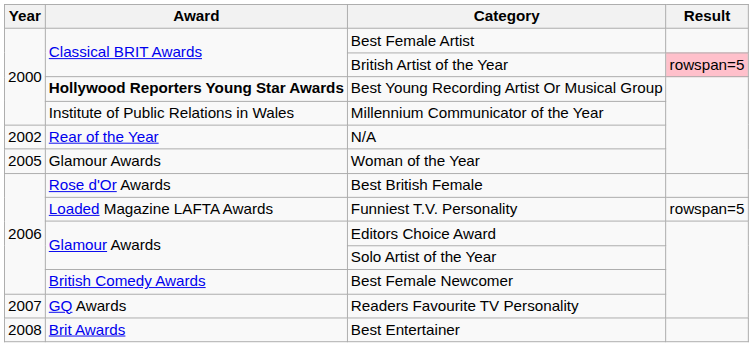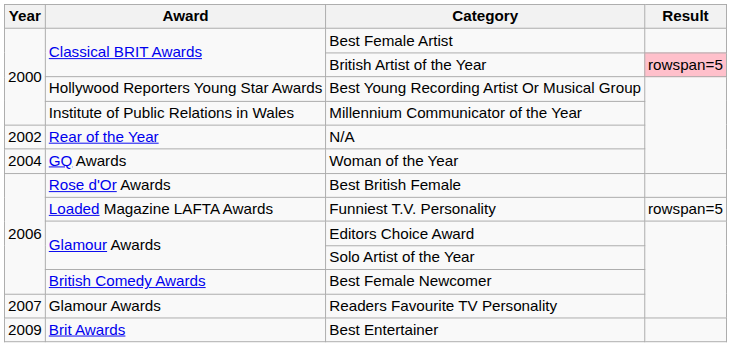(196, 88) bold -> (186, 88) normal
(25, 161) 2005 -> (25, 161) 2004
(105, 161) Glamour Awards -> (88, 161) GQ Awards
(88, 305) GQ Awards -> (105, 305) Glamour Awards
(25, 329) 2008 -> (25, 329) 2009
